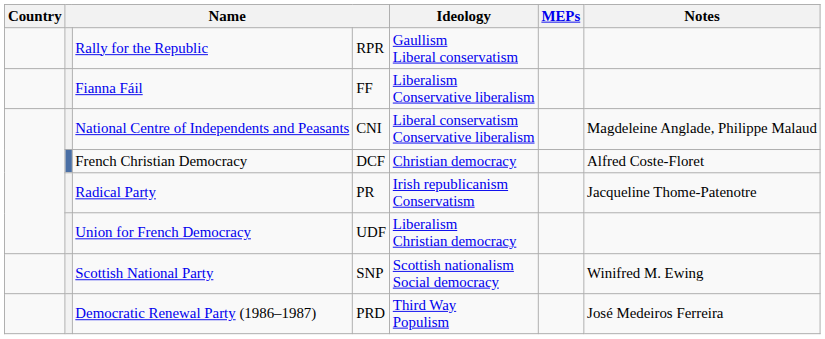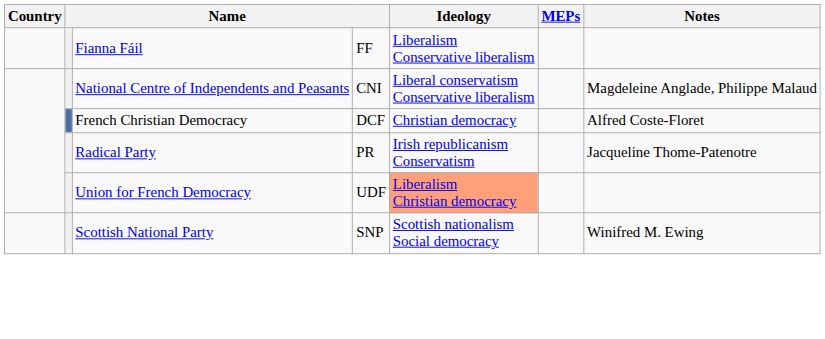- row: (142, 48)
(455, 233) no background -> (455, 192) lightsalmon background
- row: (196, 313)
